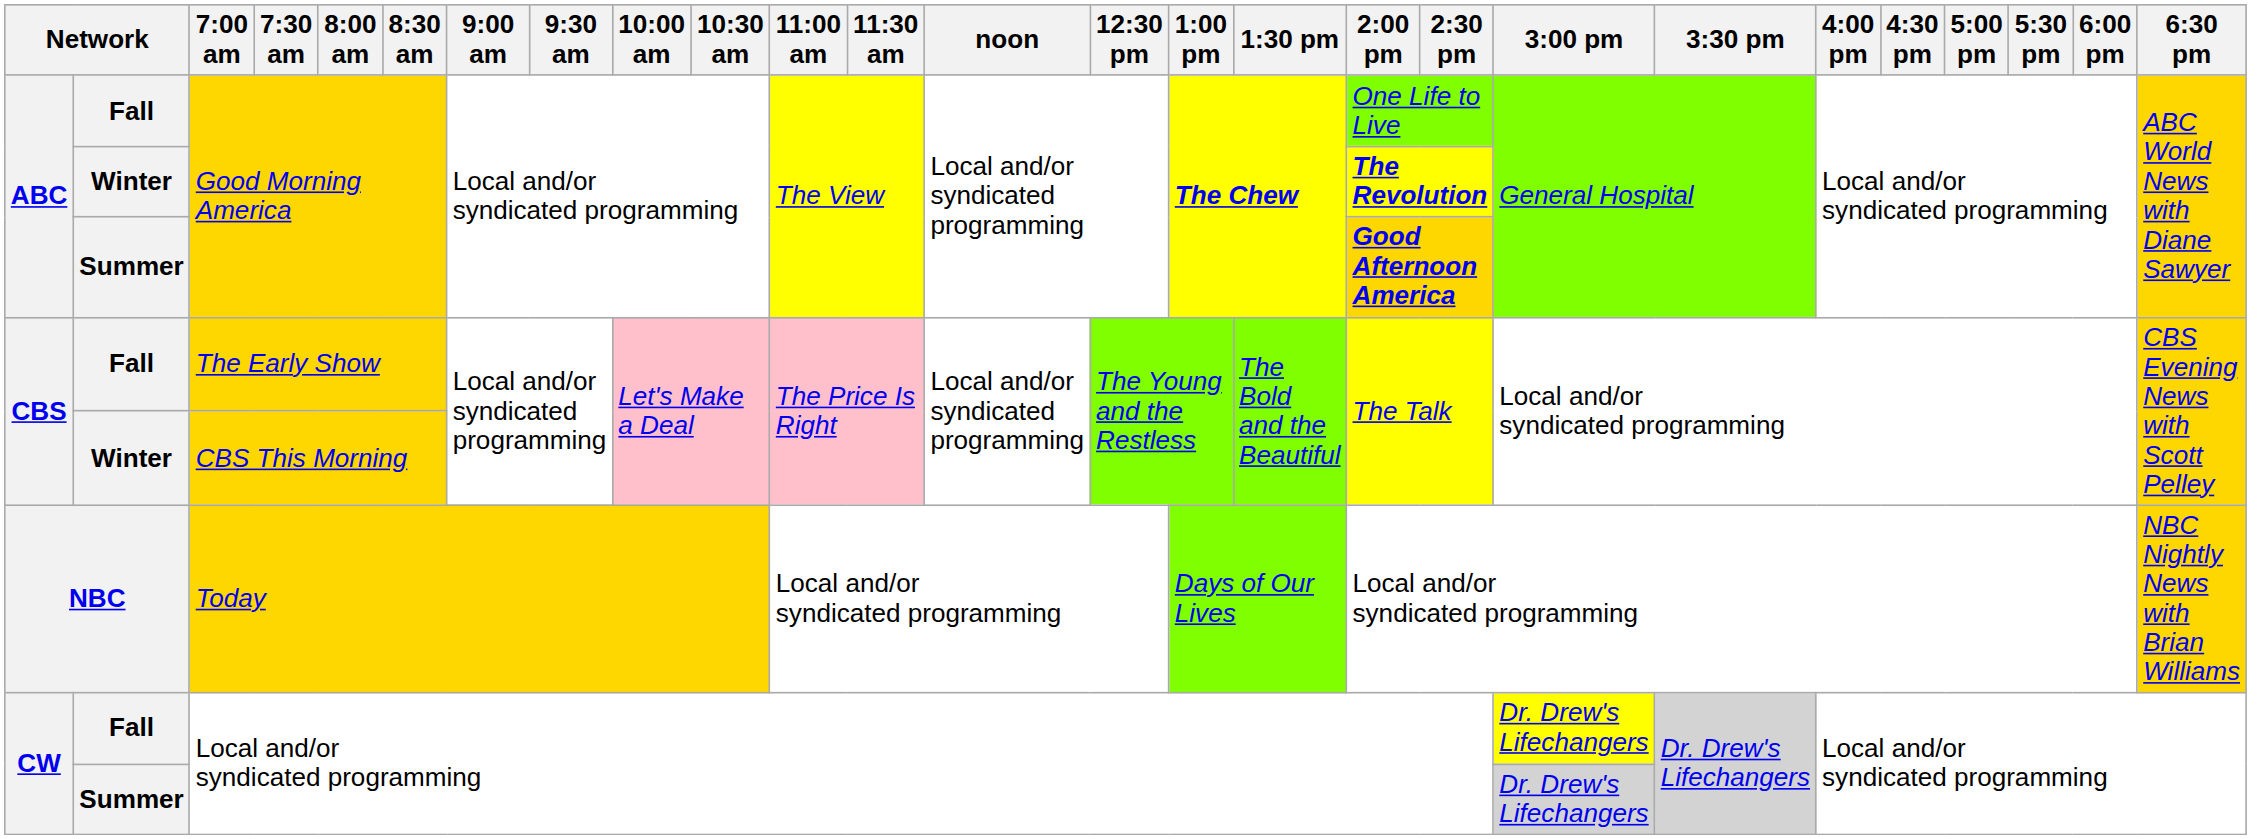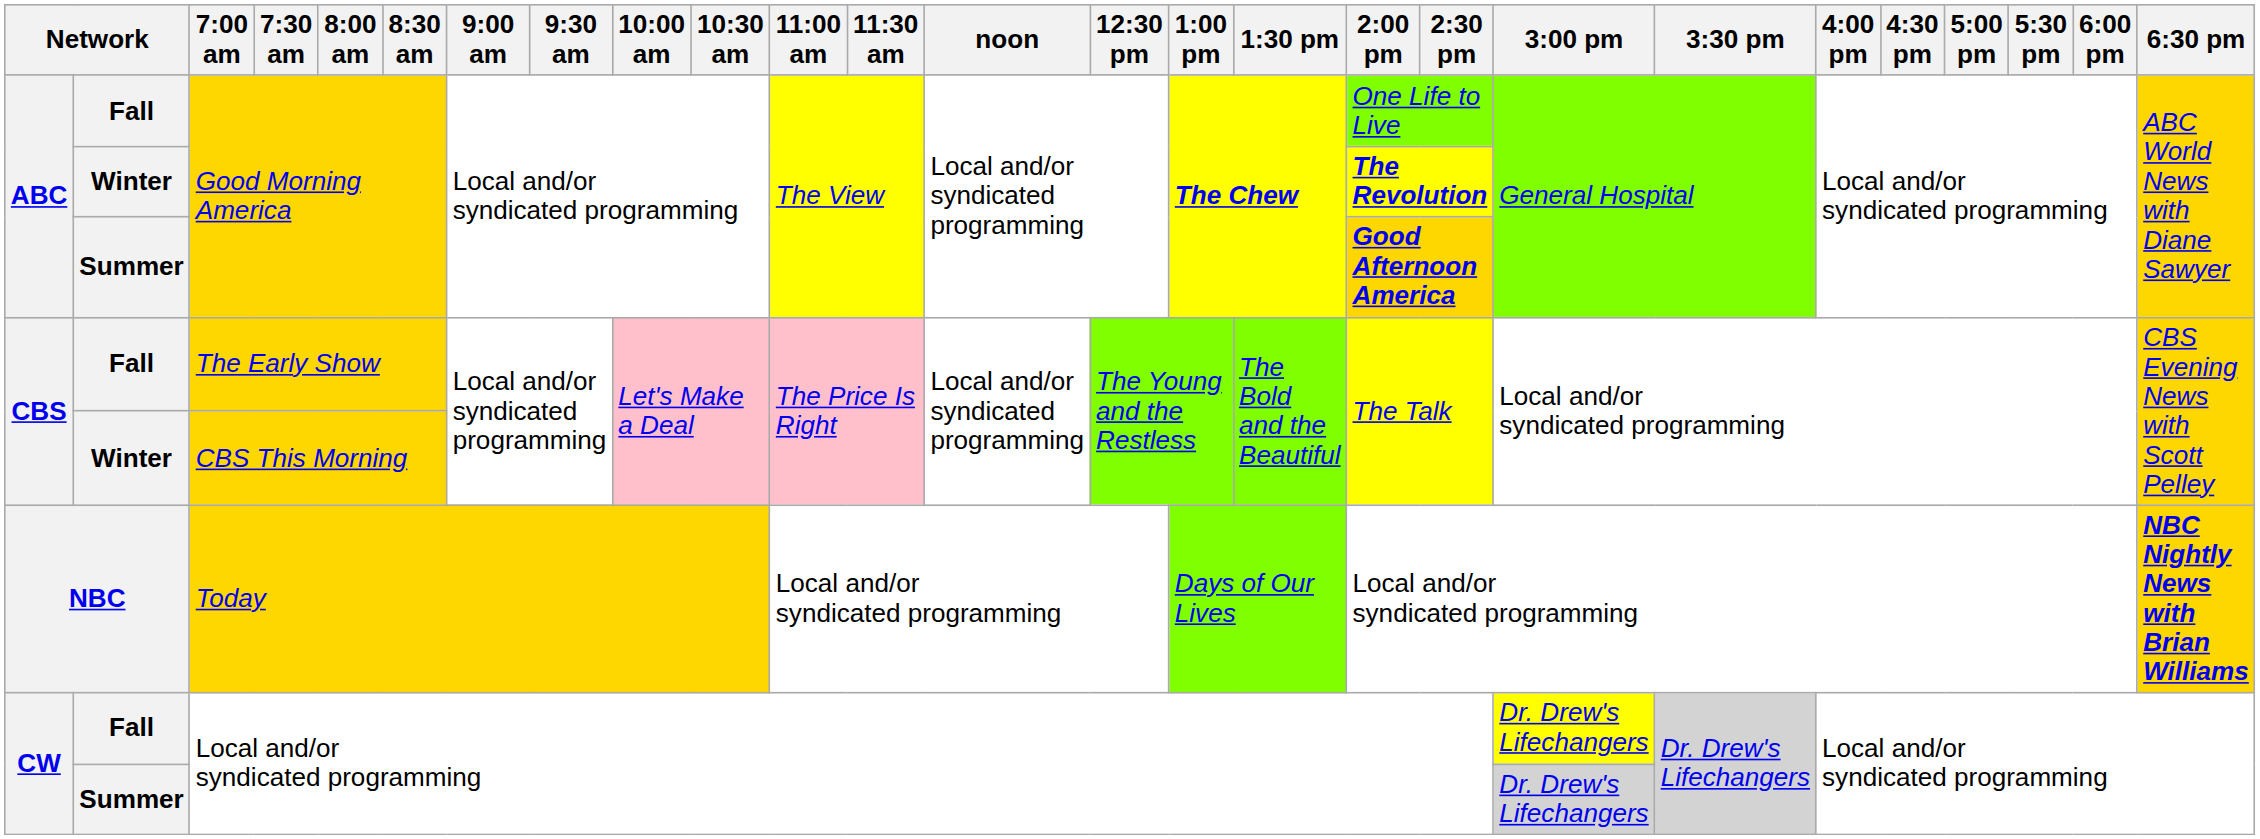(2192, 598) normal -> (2196, 598) bold
